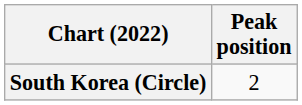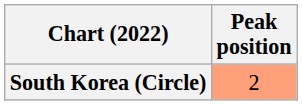(254, 81) no background -> (254, 81) lightsalmon background
